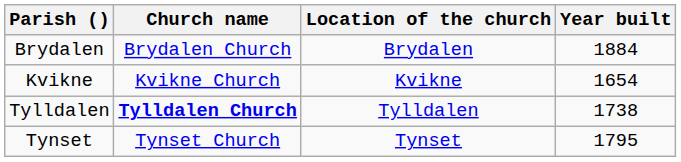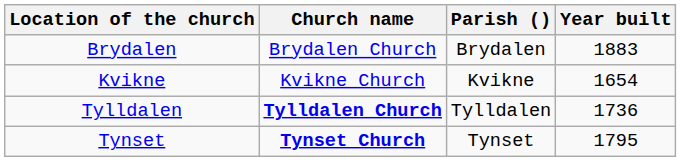columns swapped: (59, 20) <-> (428, 20)
(616, 50) 1884 -> (616, 50) 1883
(616, 111) 1738 -> (616, 111) 1736
(208, 141) normal -> (353, 141) bold
